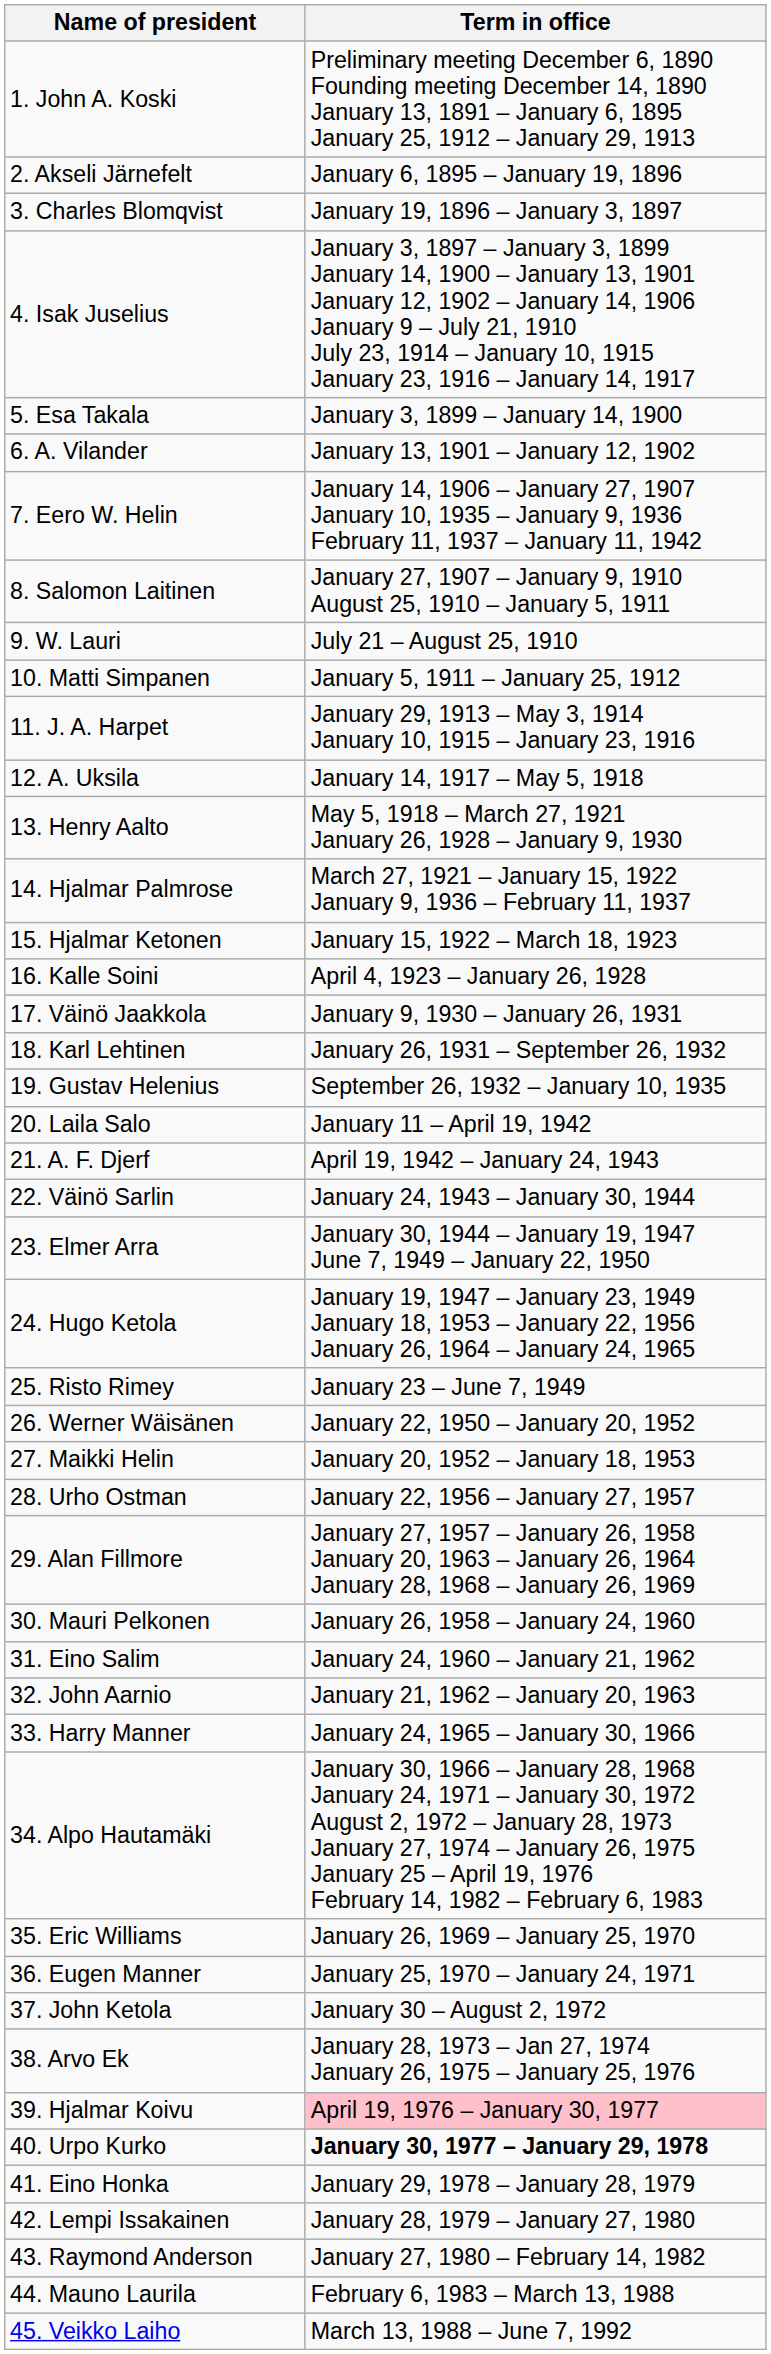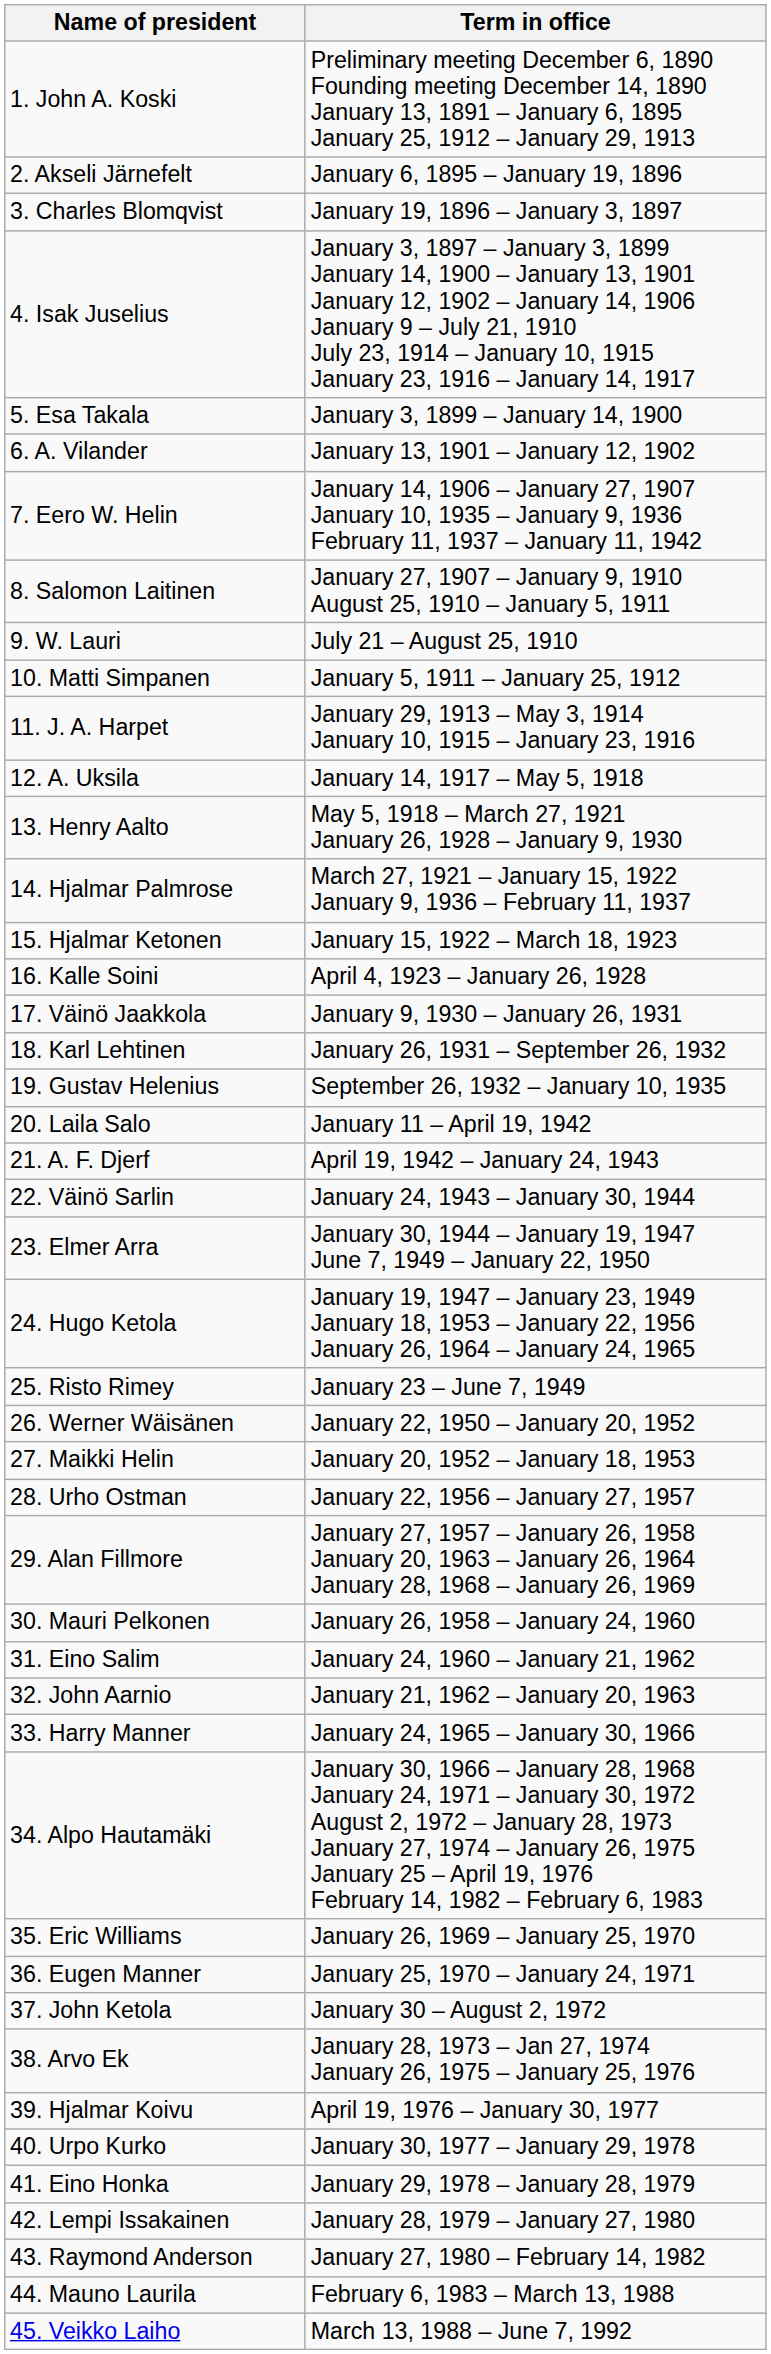(485, 2110) pink background -> (485, 2110) no background
(509, 2147) bold -> (503, 2147) normal
